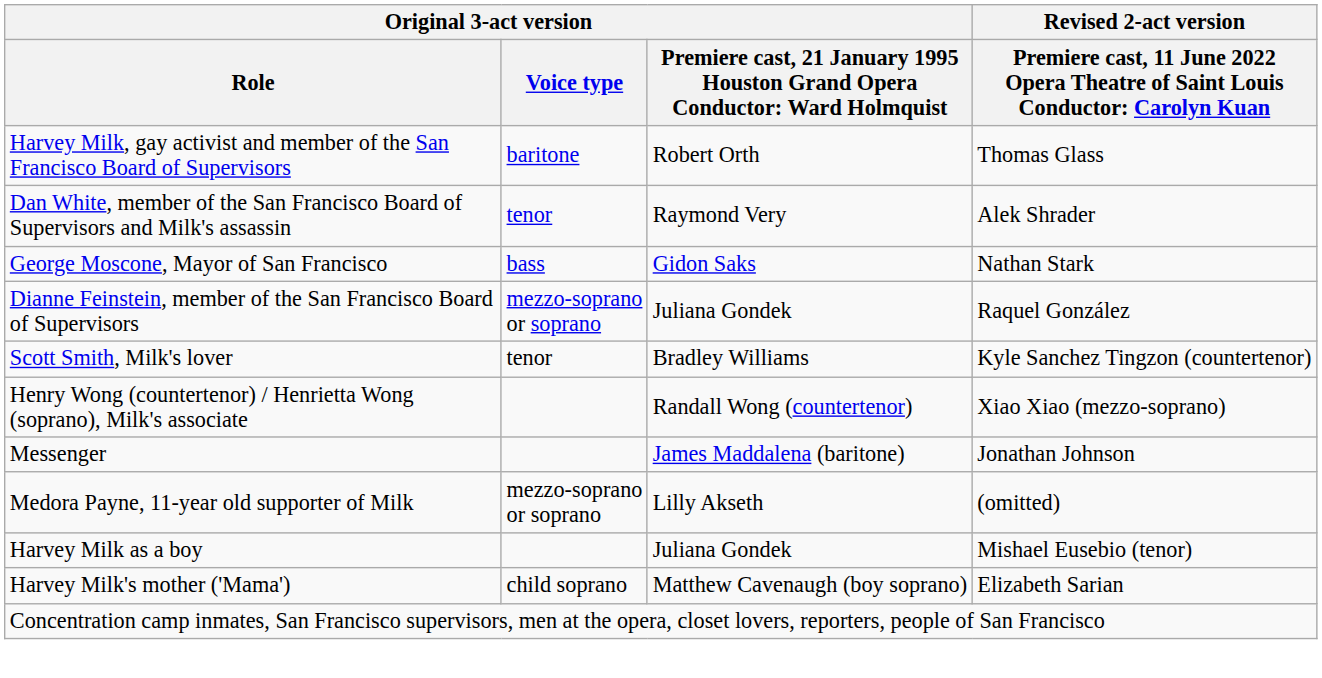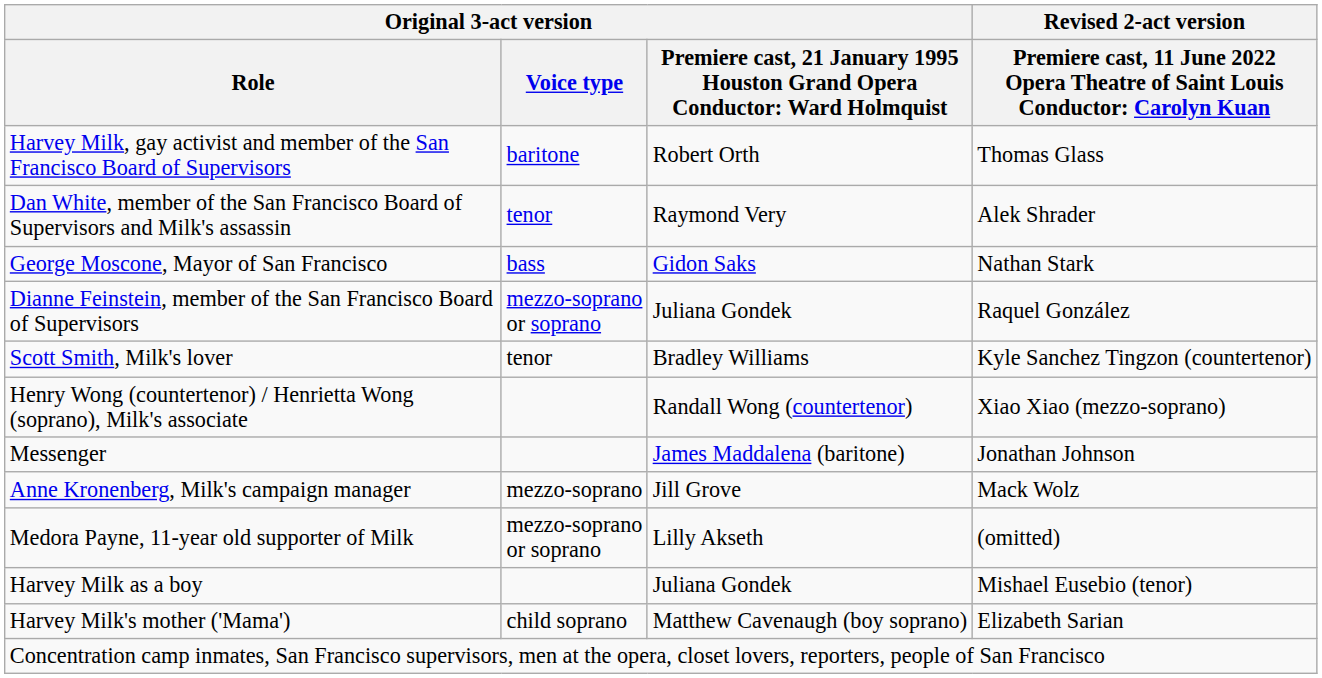+ row: (210, 489)
